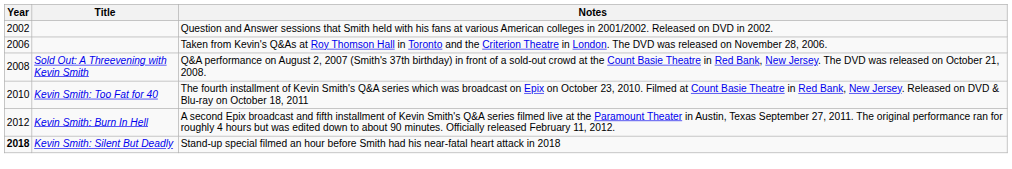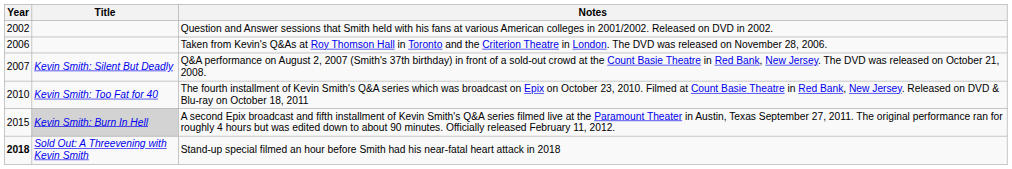(18, 67) 2008 -> (18, 67) 2007
(100, 67) Sold Out: A Threevening with Kevin Smith -> (104, 67) Kevin Smith: Silent But Deadly
(18, 122) 2012 -> (18, 122) 2015
(91, 122) no background -> (91, 122) lightgrey background
(104, 144) Kevin Smith: Silent But Deadly -> (100, 150) Sold Out: A Threevening with Kevin Smith
